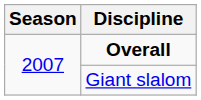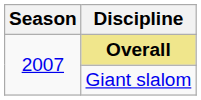(138, 49) no background -> (138, 49) khaki background
